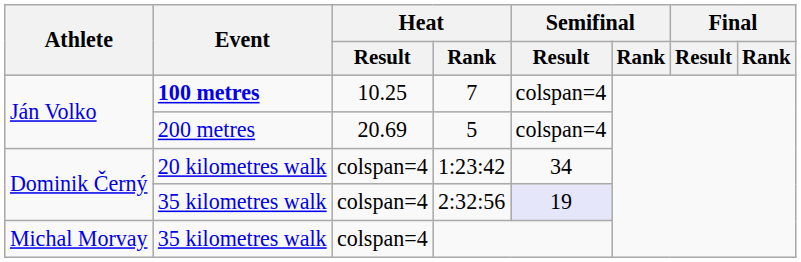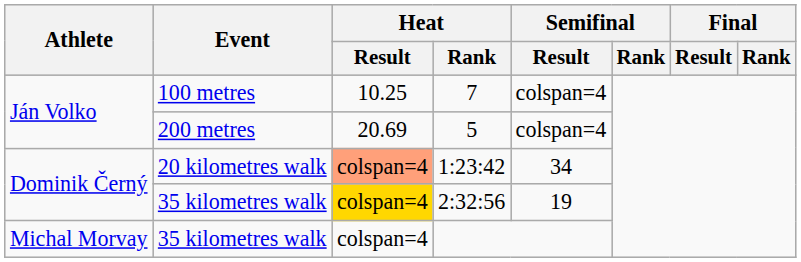(209, 93) bold -> (206, 93) normal
(382, 166) no background -> (382, 166) lightsalmon background
(382, 202) no background -> (382, 202) gold background
(561, 202) lavender background -> (561, 202) no background
